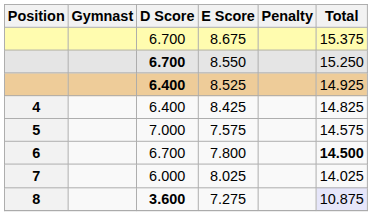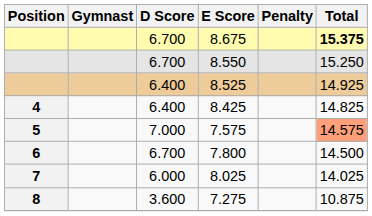(342, 39) normal -> (342, 39) bold
(167, 62) bold -> (167, 62) normal
(167, 85) bold -> (167, 85) normal
(342, 130) no background -> (342, 130) lightsalmon background
(342, 153) bold -> (342, 153) normal
(167, 199) bold -> (167, 199) normal
(342, 199) lavender background -> (342, 199) no background
